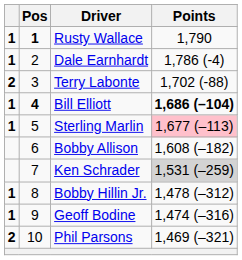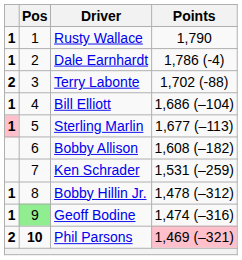(35, 38) bold -> (35, 38) normal
(35, 104) bold -> (35, 104) normal
(194, 104) bold -> (194, 104) normal
(12, 126) no background -> (12, 126) pink background
(194, 126) pink background -> (194, 126) no background
(194, 171) lightgrey background -> (194, 171) no background
(35, 215) no background -> (35, 215) lightgreen background
(35, 237) normal -> (35, 237) bold
(194, 237) no background -> (194, 237) pink background
